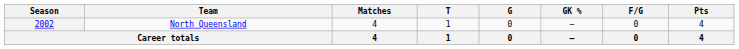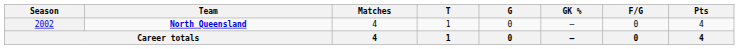(208, 24) normal -> (208, 24) bold
